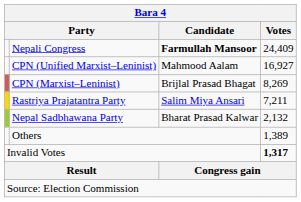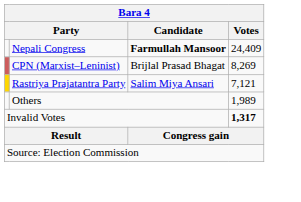- row: (84, 65)
(275, 100) 7,211 -> (243, 83) 7,121
- row: (67, 118)
(276, 135) 1,389 -> (243, 100) 1,989
